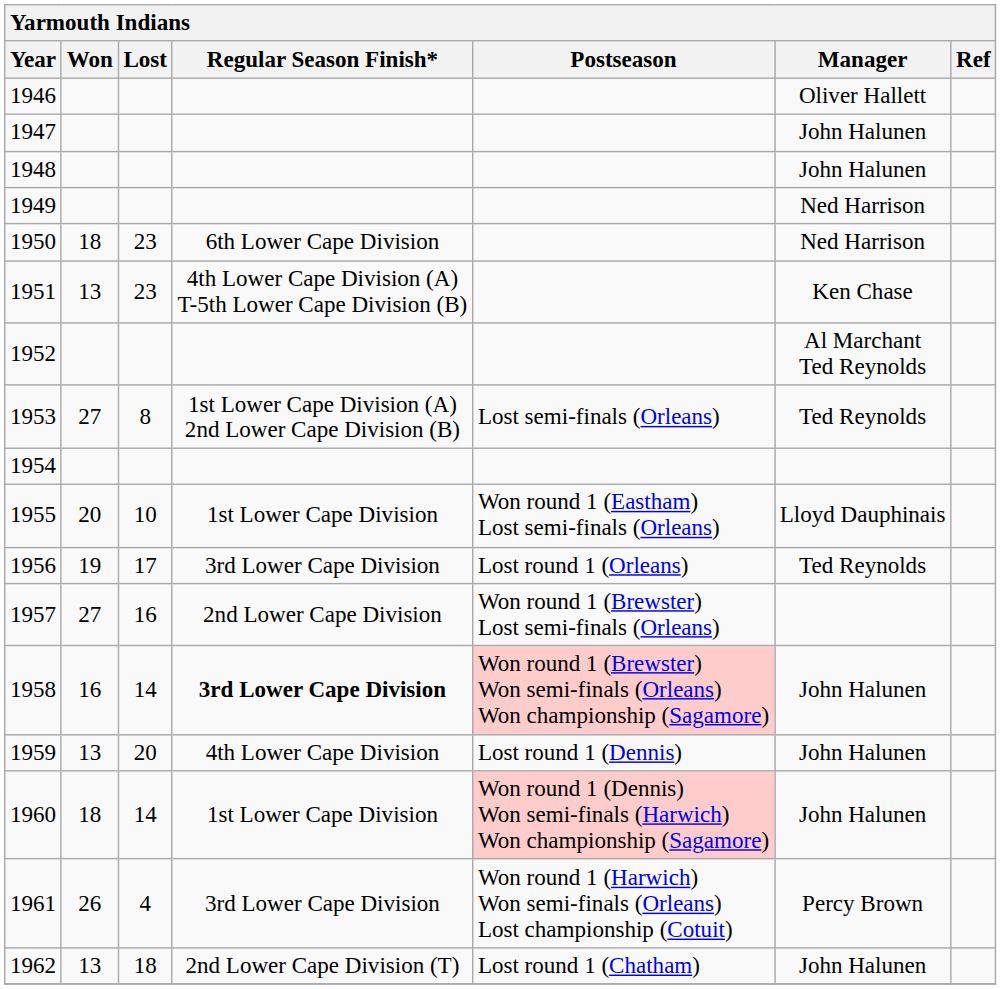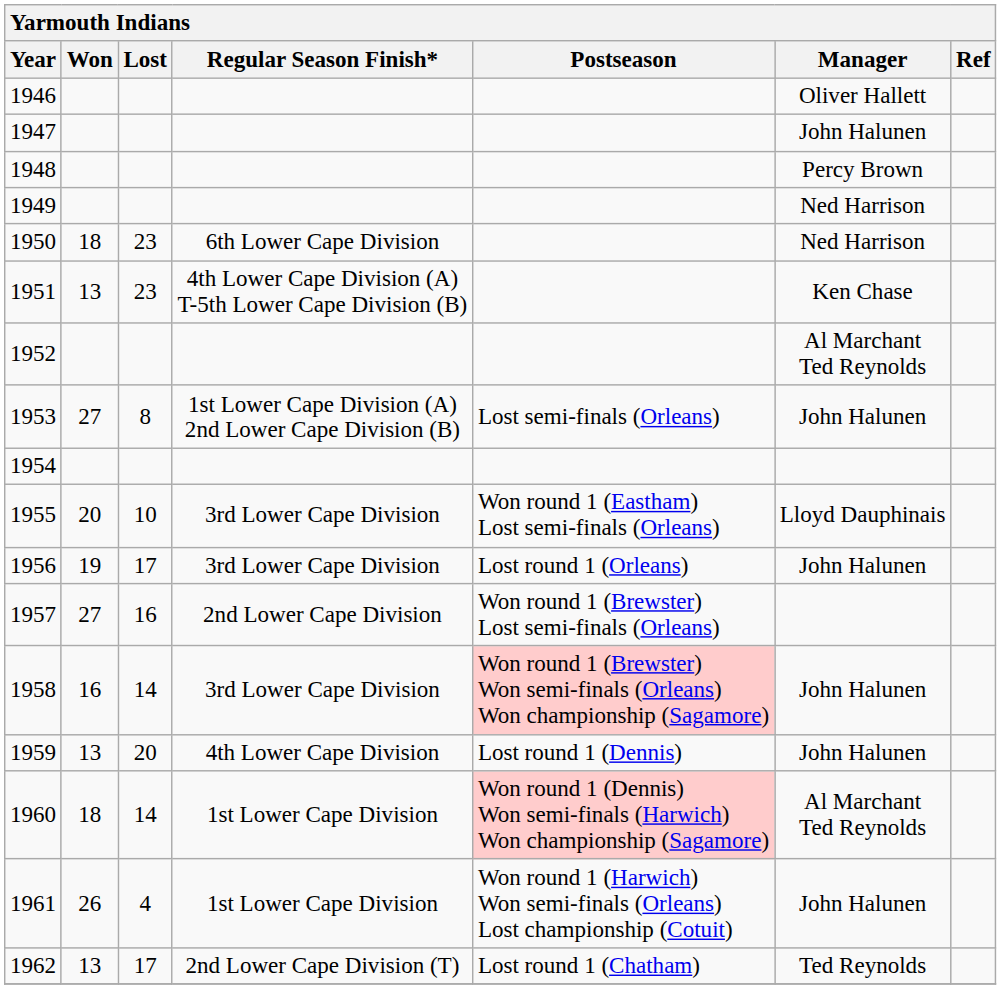(863, 168) John Halunen -> (863, 168) Percy Brown
(863, 416) Ted Reynolds -> (863, 416) John Halunen
(322, 515) 1st Lower Cape Division -> (322, 515) 3rd Lower Cape Division
(863, 564) Ted Reynolds -> (863, 564) John Halunen
(322, 689) bold -> (322, 689) normal
(863, 814) John Halunen -> (863, 814) Al Marchant Ted Reynolds
(322, 903) 3rd Lower Cape Division -> (322, 903) 1st Lower Cape Division
(863, 903) Percy Brown -> (863, 903) John Halunen
(145, 965) 18 -> (145, 965) 17
(863, 965) John Halunen -> (863, 965) Ted Reynolds
